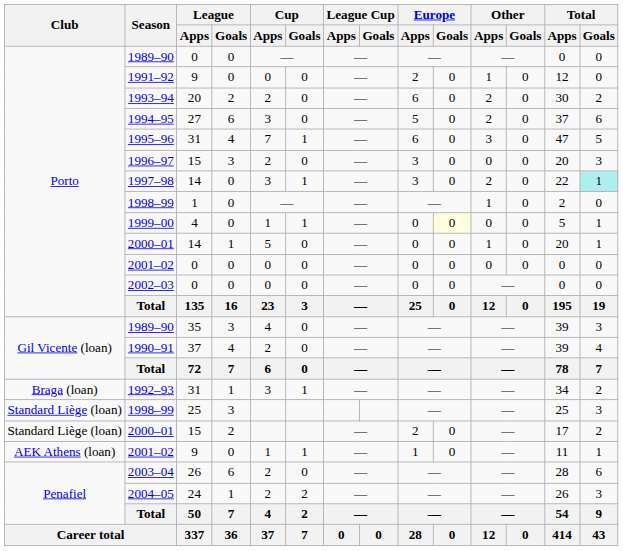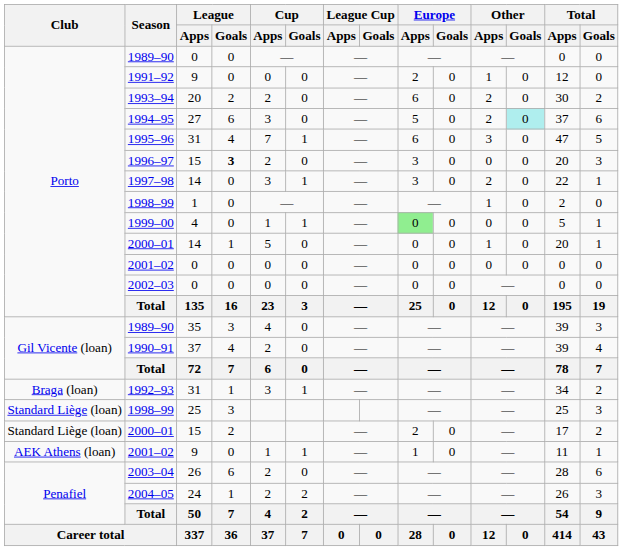(525, 118) no background -> (525, 118) paleturquoise background
(231, 160) normal -> (231, 160) bold
(599, 181) paleturquoise background -> (599, 181) no background
(415, 222) no background -> (415, 222) lightgreen background
(452, 222) lightyellow background -> (452, 222) no background
